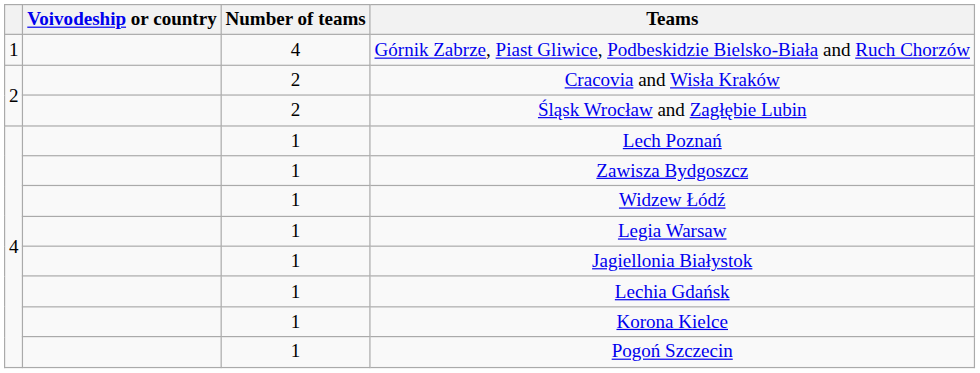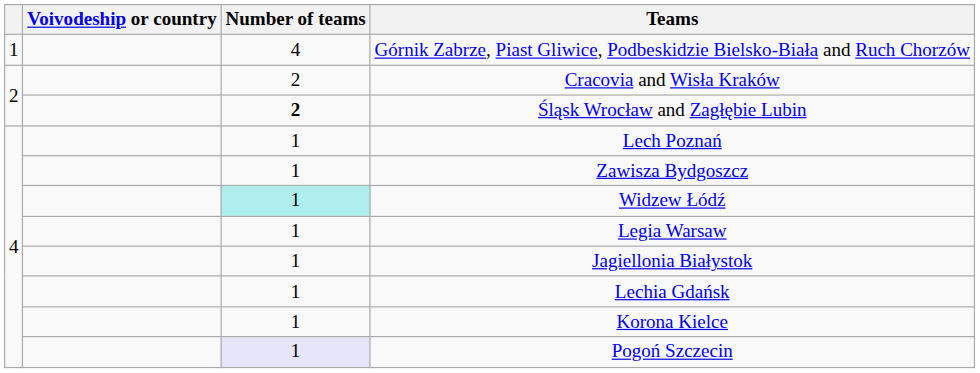(296, 110) normal -> (296, 110) bold
(296, 200) no background -> (296, 200) paleturquoise background
(296, 351) no background -> (296, 351) lavender background
